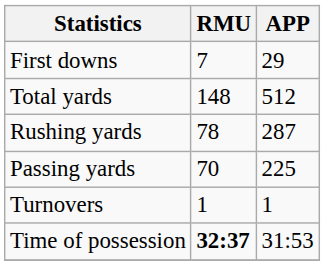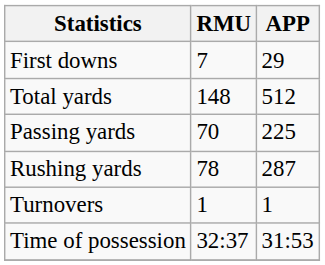rows swapped: (76, 132) <-> (73, 168)
(223, 241) bold -> (222, 241) normal
